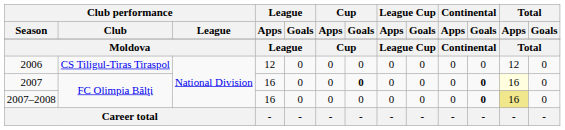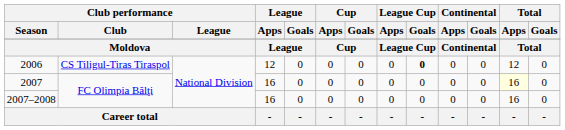(422, 64) normal -> (422, 64) bold
(361, 82) bold -> (361, 82) normal
(483, 82) bold -> (483, 82) normal
(483, 99) bold -> (483, 99) normal
(514, 99) khaki background -> (514, 99) no background
